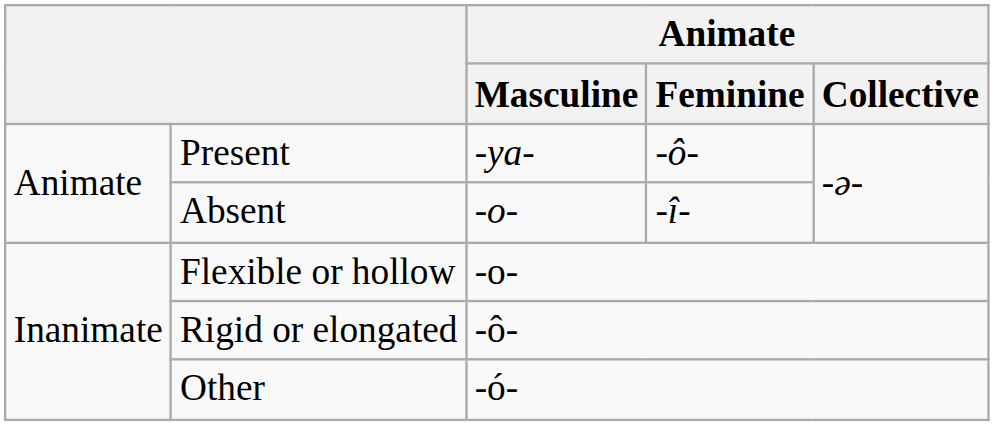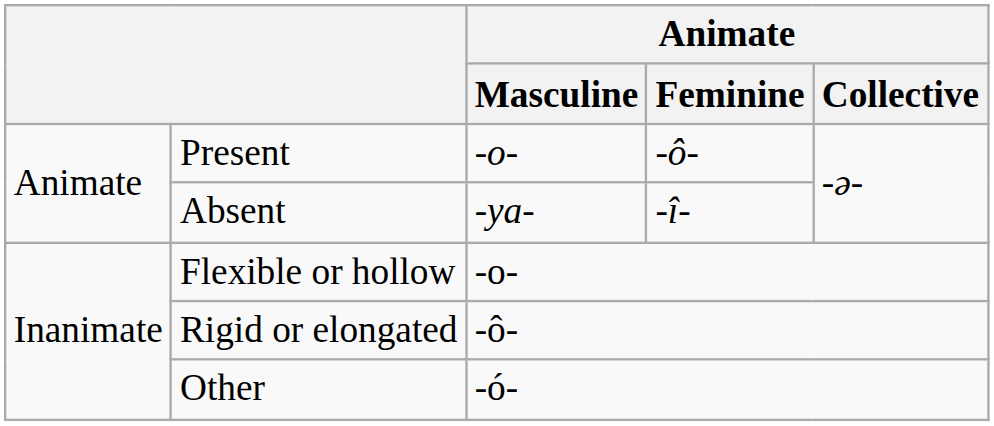(505, 152) -ya- -> (496, 152) -o-
(496, 211) -o- -> (505, 211) -ya-
